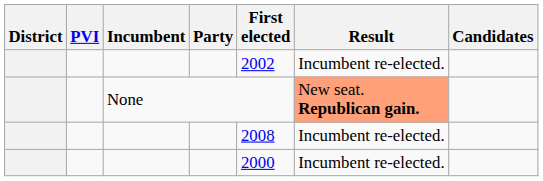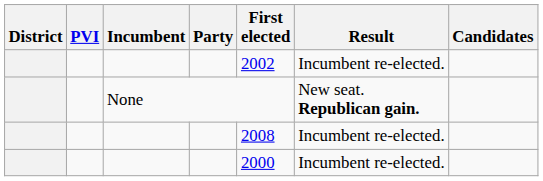(359, 99) lightsalmon background -> (359, 99) no background
